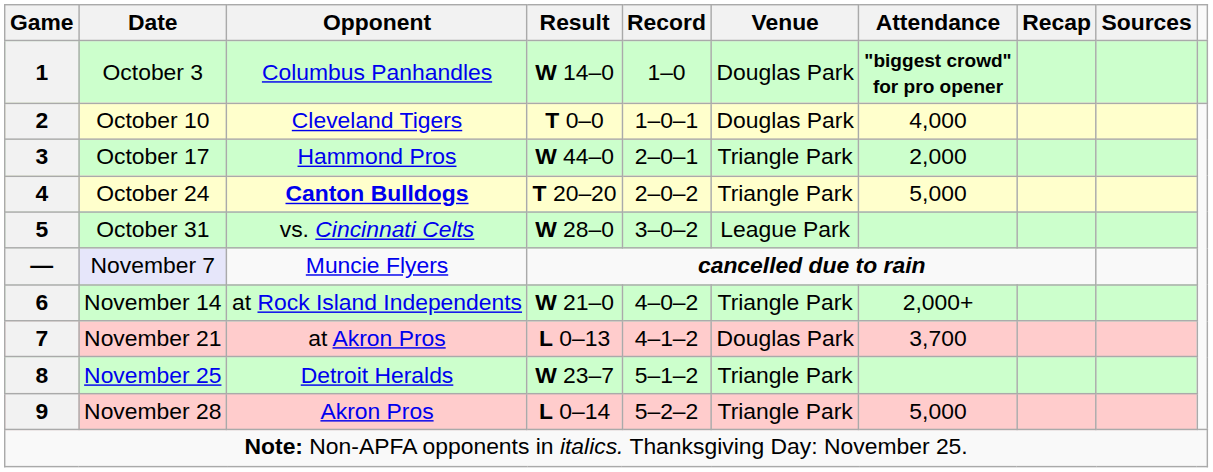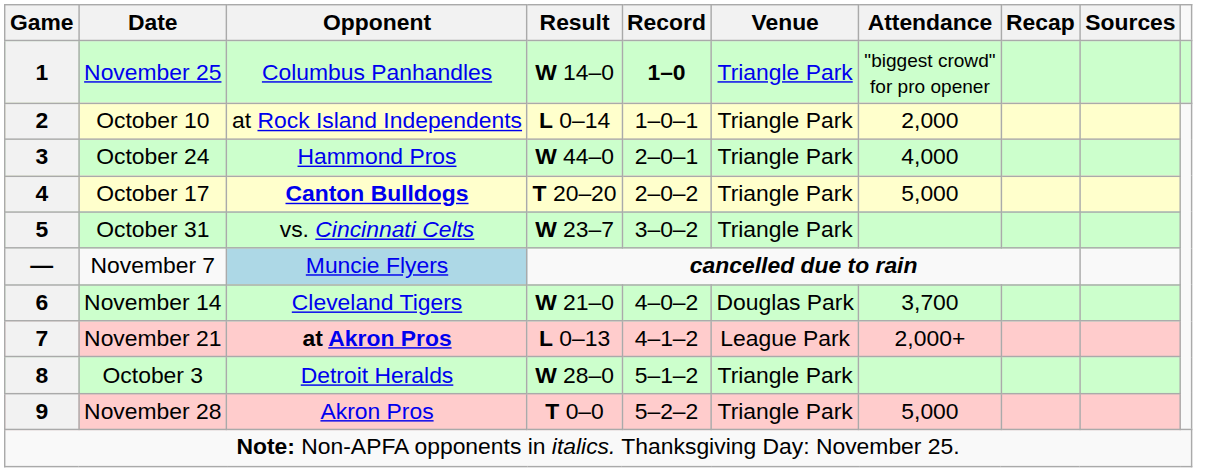(153, 71) October 3 -> (153, 71) November 25
(667, 71) normal -> (667, 71) bold
(785, 71) Douglas Park -> (785, 71) Triangle Park
(938, 71) bold -> (930, 73) normal
(377, 120) Cleveland Tigers -> (377, 120) at Rock Island Independents
(575, 120) T 0–0 -> (575, 120) L 0–14
(785, 120) Douglas Park -> (785, 120) Triangle Park
(938, 120) 4,000 -> (930, 120) 2,000
(153, 157) October 17 -> (153, 157) October 24
(938, 157) 2,000 -> (930, 157) 4,000
(153, 193) October 24 -> (153, 193) October 17
(575, 229) W 28–0 -> (575, 229) W 23–7
(785, 229) League Park -> (785, 229) Triangle Park
(153, 266) lavender background -> (153, 266) no background
(377, 266) no background -> (377, 266) lightblue background
(377, 302) at Rock Island Independents -> (377, 302) Cleveland Tigers
(785, 302) Triangle Park -> (785, 302) Douglas Park
(938, 302) 2,000+ -> (930, 302) 3,700
(377, 338) normal -> (377, 338) bold
(785, 338) Douglas Park -> (785, 338) League Park
(938, 338) 3,700 -> (930, 338) 2,000+
(153, 374) November 25 -> (153, 374) October 3
(575, 374) W 23–7 -> (575, 374) W 28–0
(575, 411) L 0–14 -> (575, 411) T 0–0
